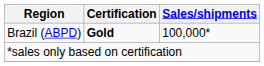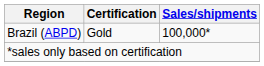(100, 33) bold -> (99, 33) normal
